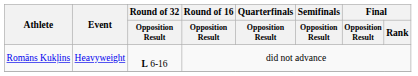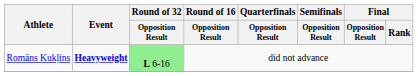(100, 58) normal -> (101, 58) bold
(155, 64) no background -> (157, 64) lightgreen background
